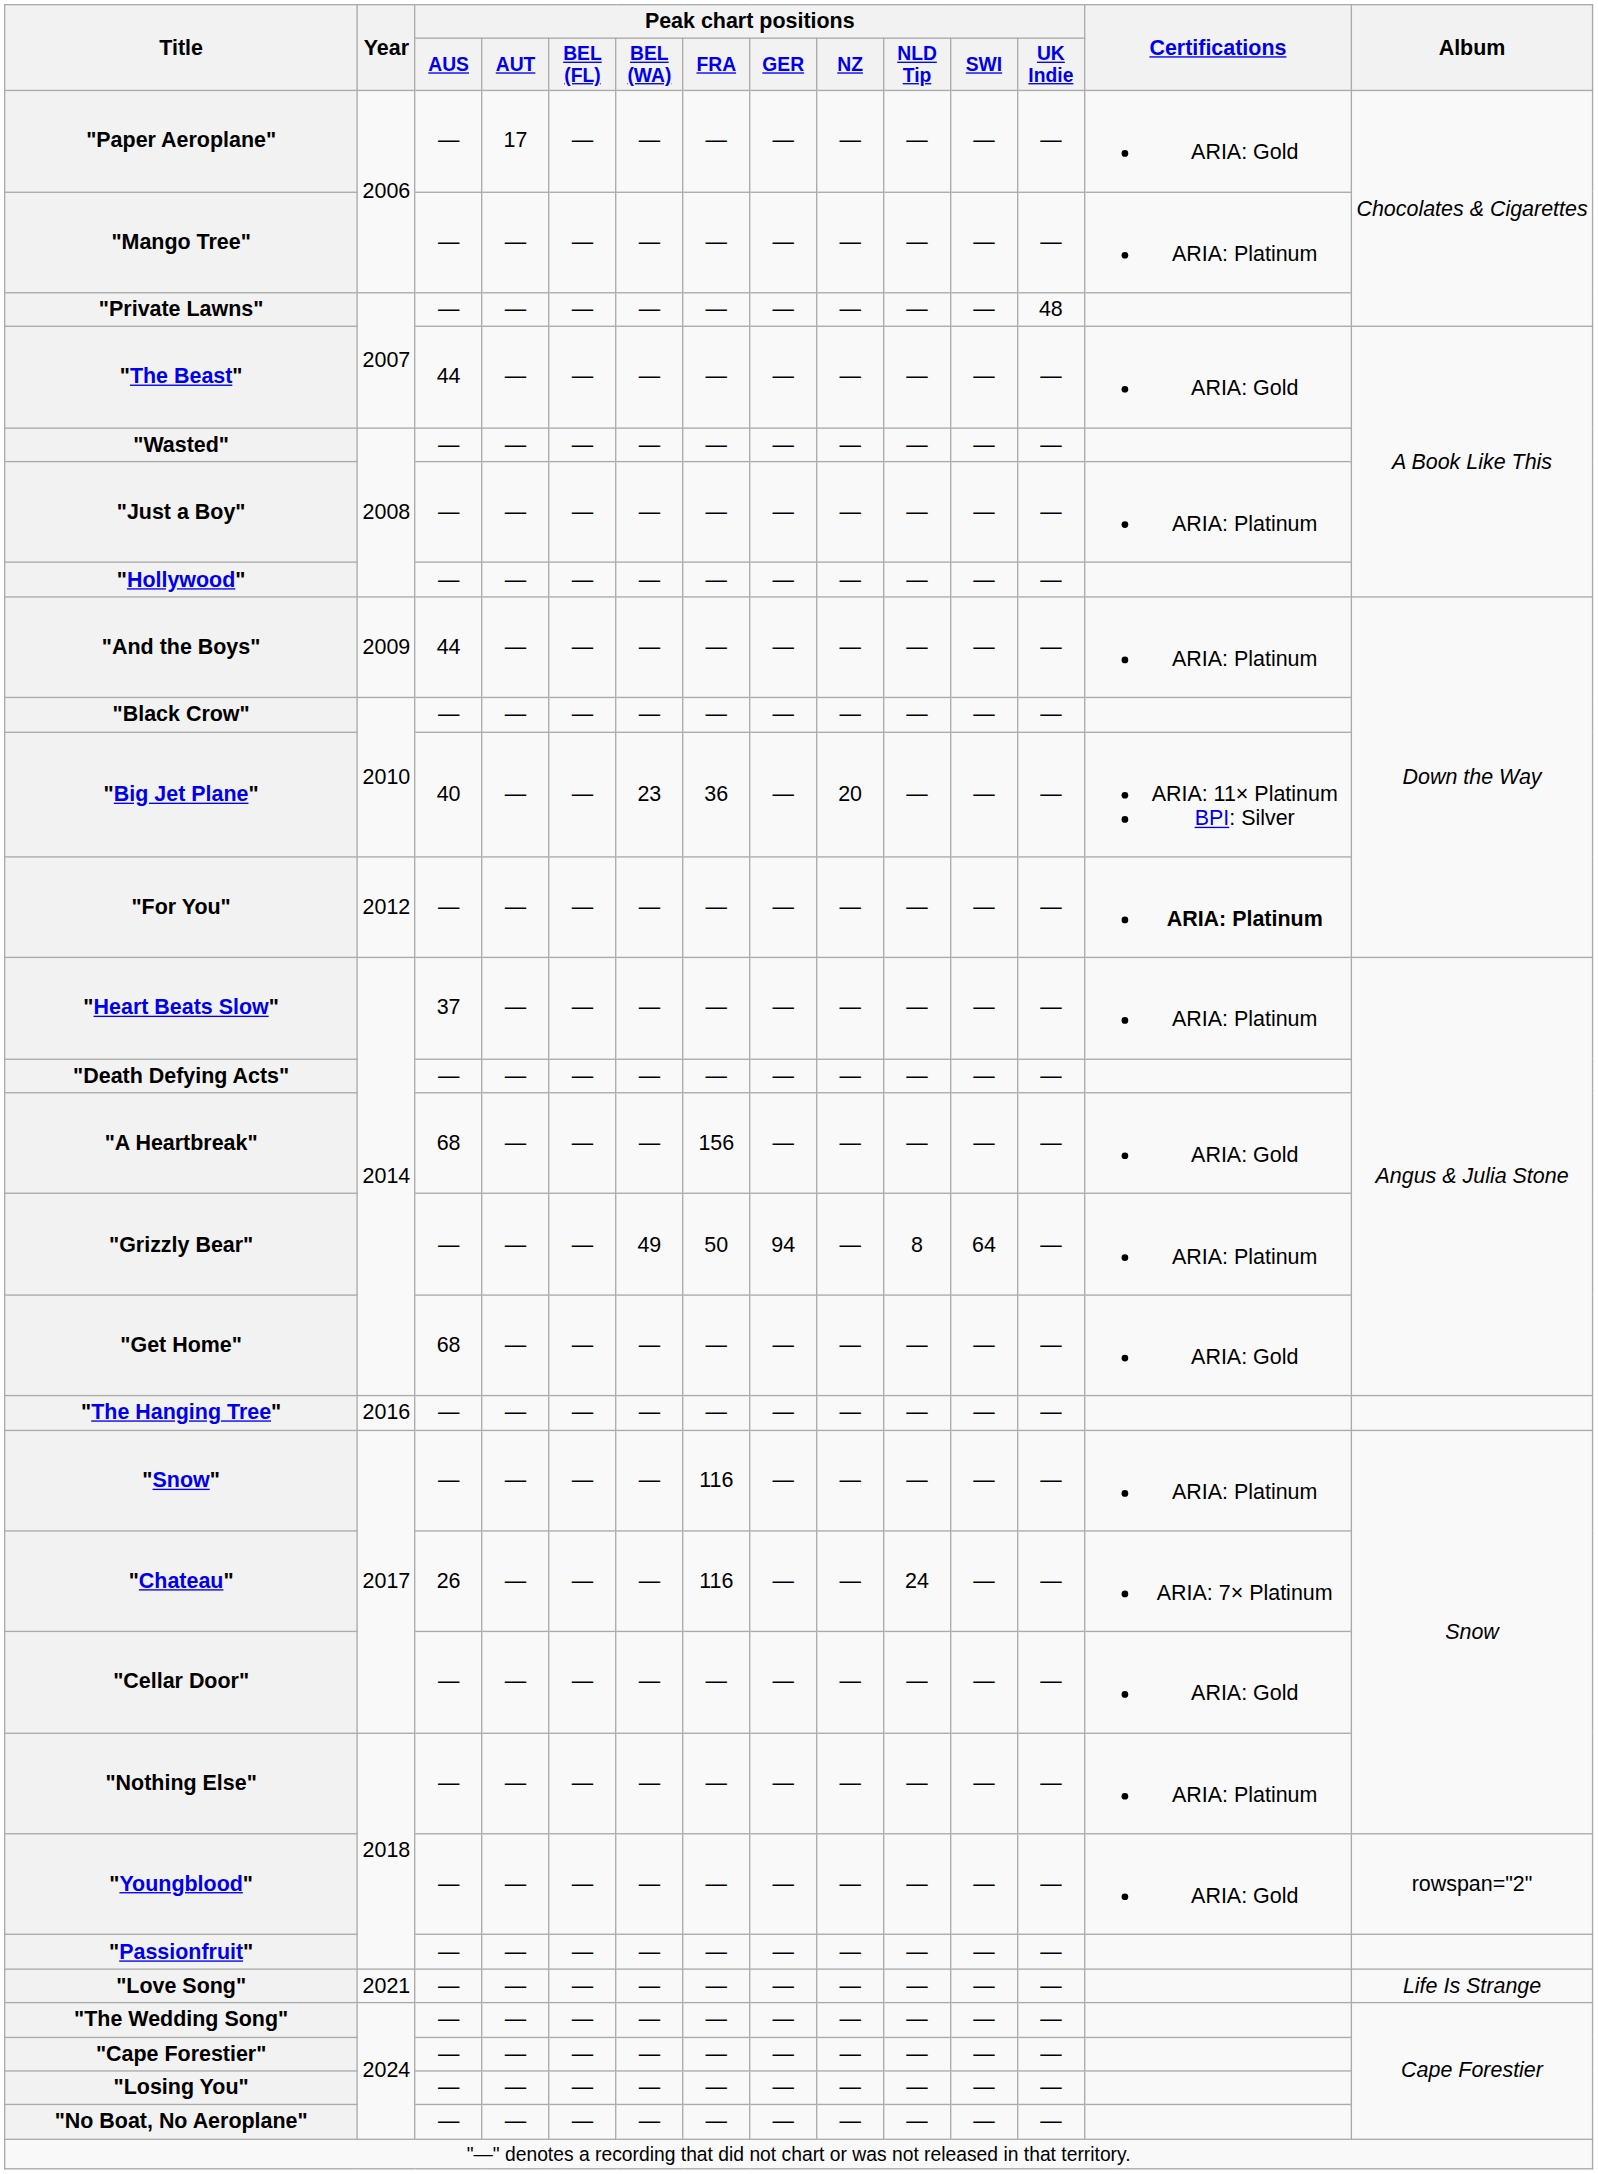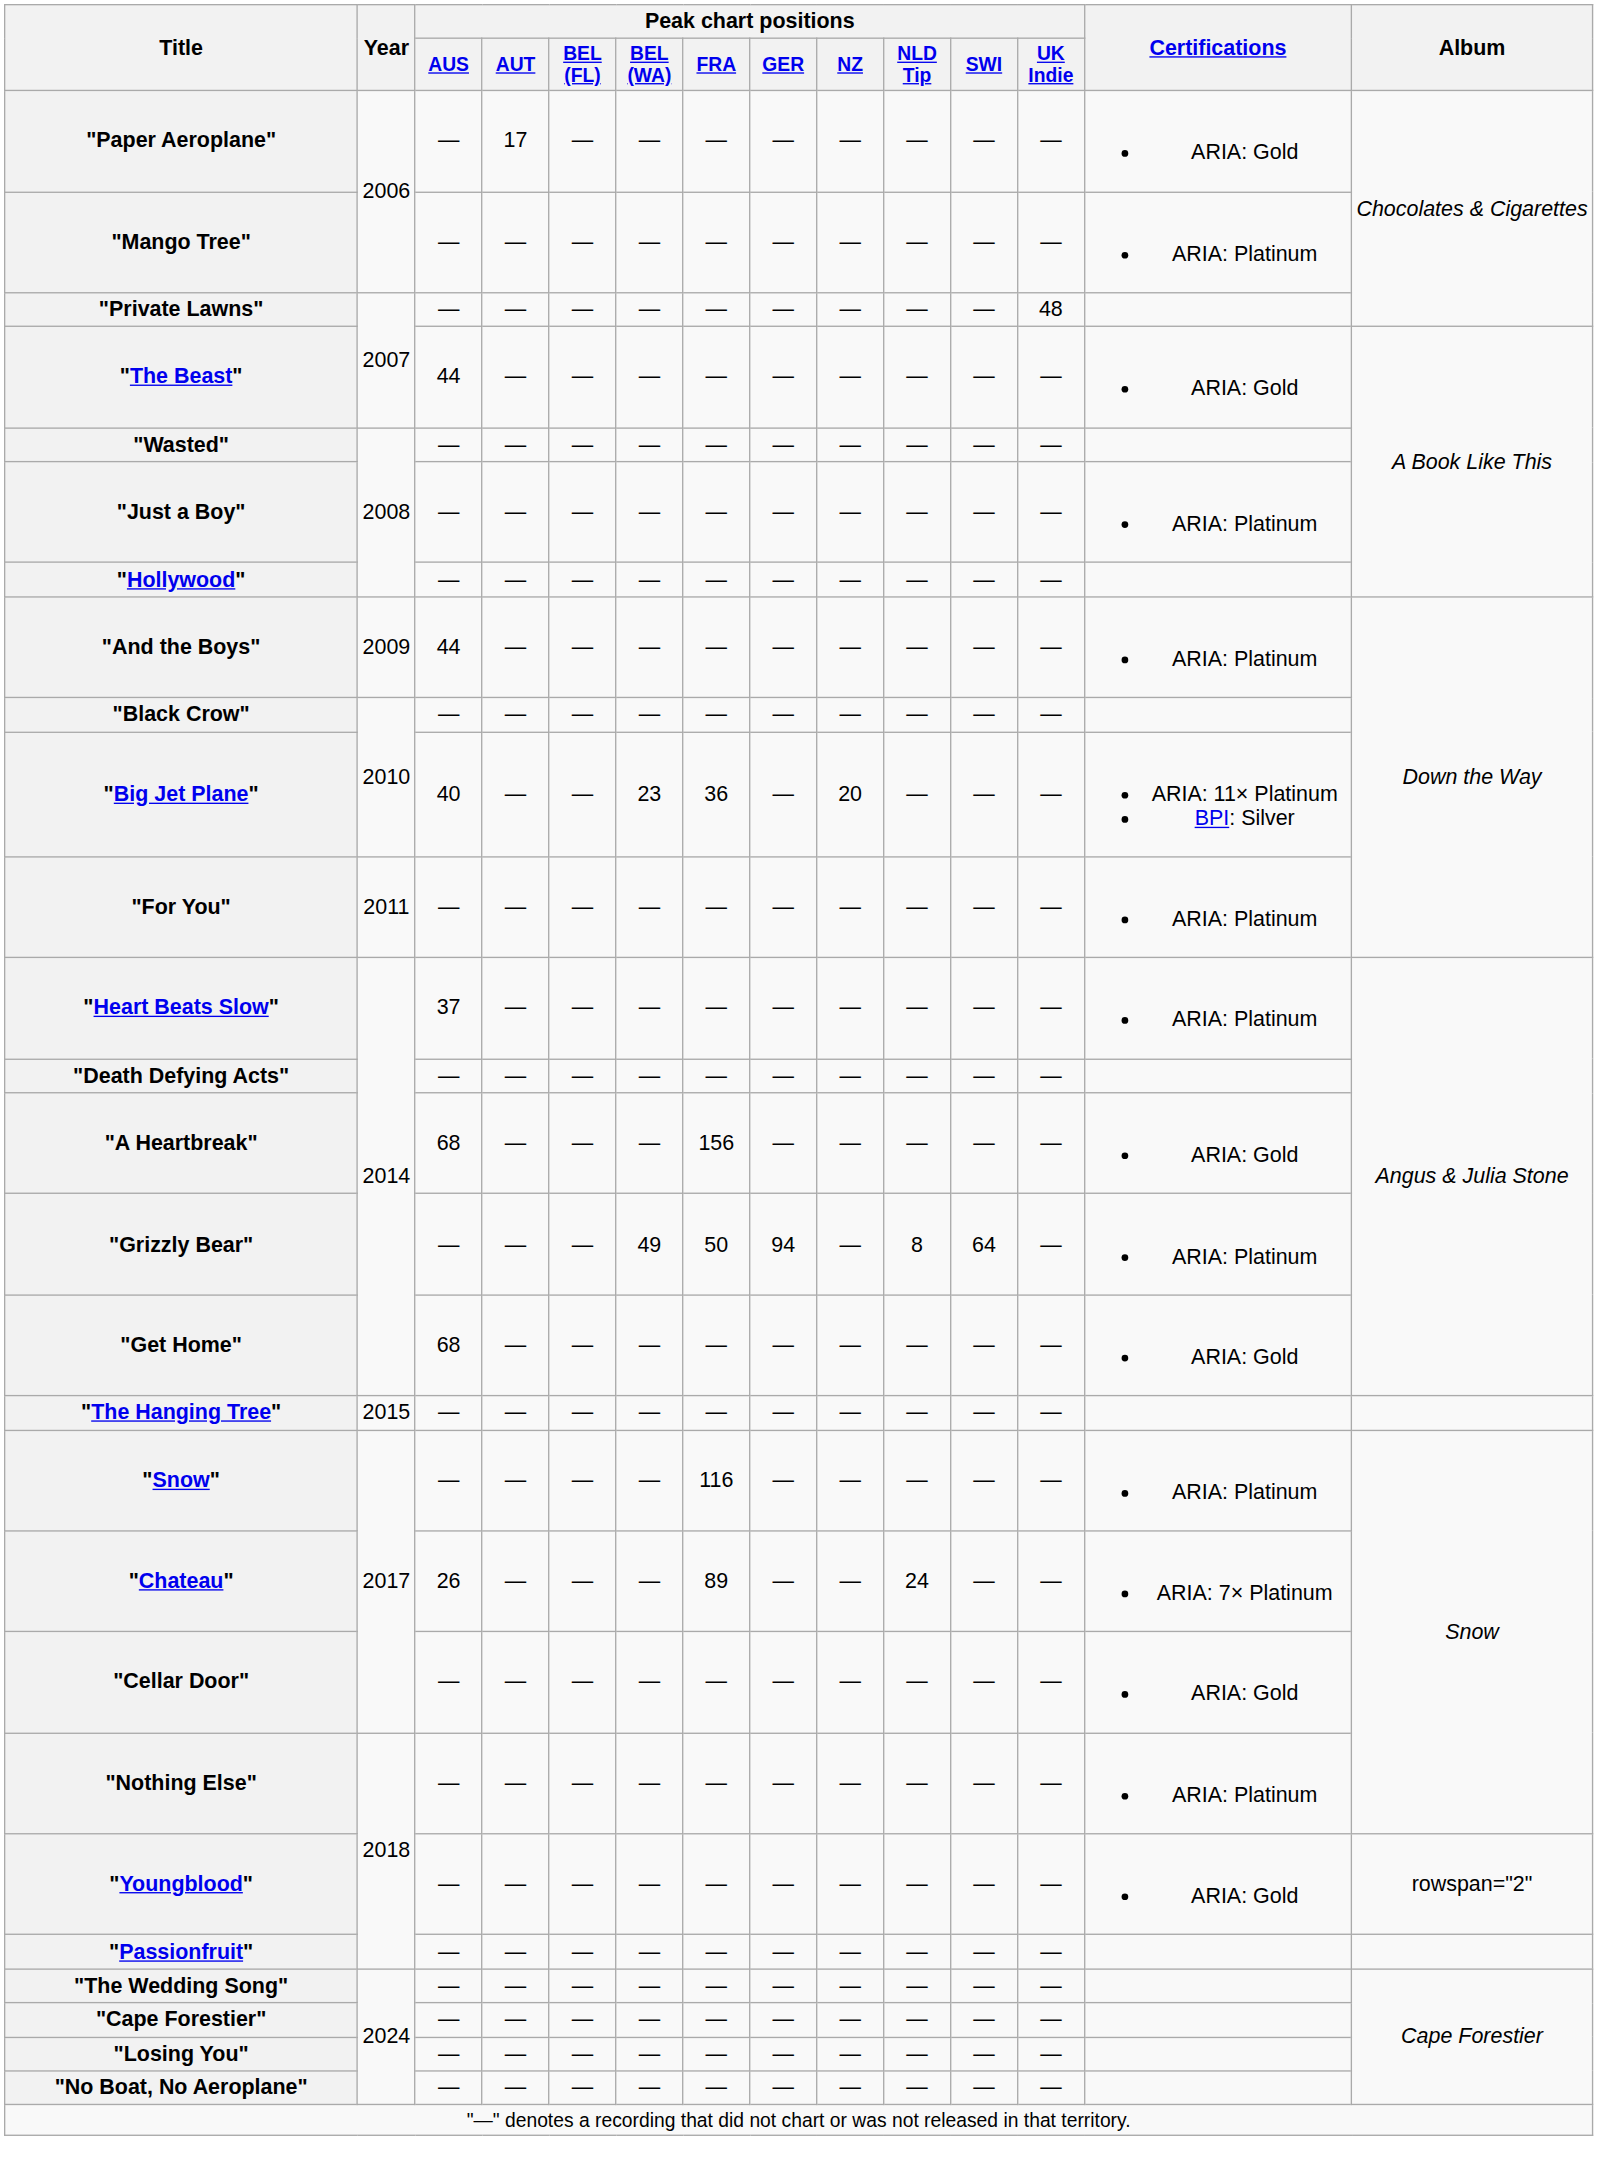(386, 907) 2012 -> (386, 907) 2011
(1218, 919) bold -> (1218, 919) normal
(386, 1412) 2016 -> (386, 1412) 2015
(716, 1581) 116 -> (716, 1581) 89
- row: (181, 1985)
